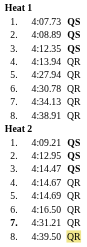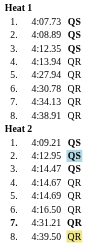(74, 156) no background -> (74, 156) lightblue background
(74, 223) normal -> (74, 223) bold
